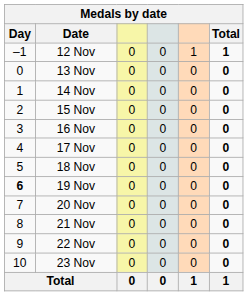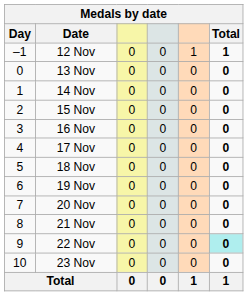(20, 186) bold -> (20, 186) normal
(226, 244) no background -> (226, 244) paleturquoise background
